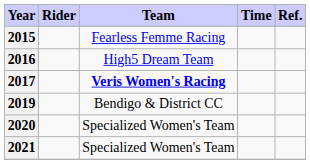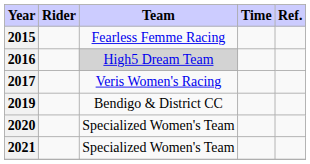(158, 59) no background -> (158, 59) lightgrey background
(158, 81) bold -> (158, 81) normal
